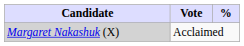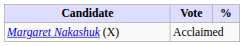(63, 32) lightgrey background -> (63, 32) no background
